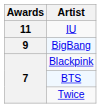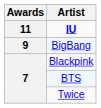(71, 29) normal -> (71, 29) bold
